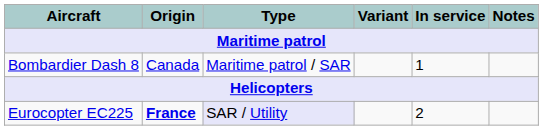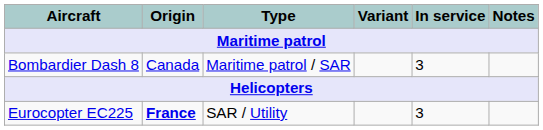(420, 64) 1 -> (420, 64) 3
(247, 112) lavender background -> (247, 112) no background
(420, 112) 2 -> (420, 112) 3
